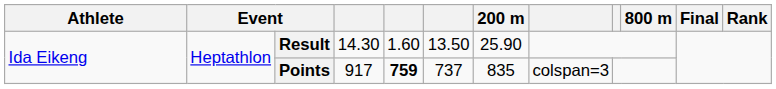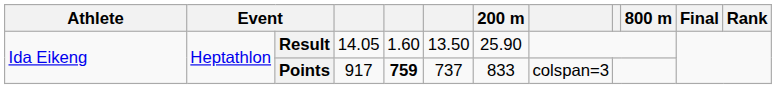(359, 45) 14.30 -> (359, 45) 14.05
(501, 71) 835 -> (501, 71) 833
